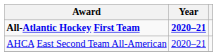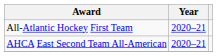(73, 28) bold -> (70, 28) normal
(189, 28) bold -> (189, 28) normal
